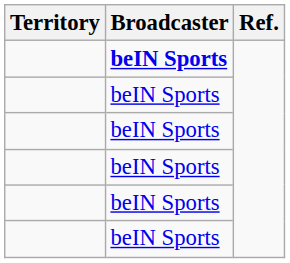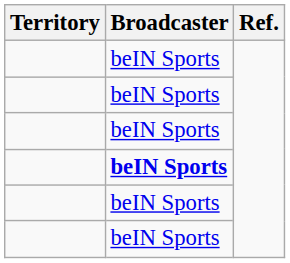(169, 58) bold -> (165, 58) normal
(165, 166) normal -> (169, 166) bold
